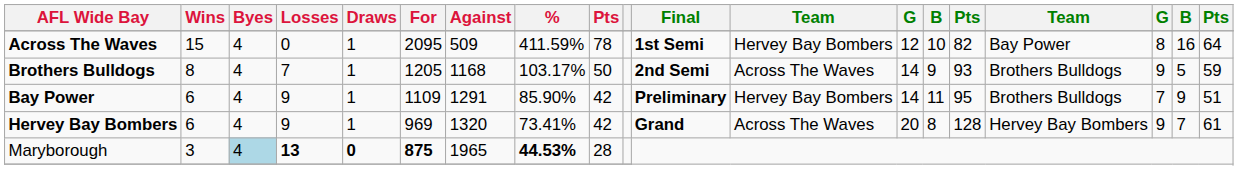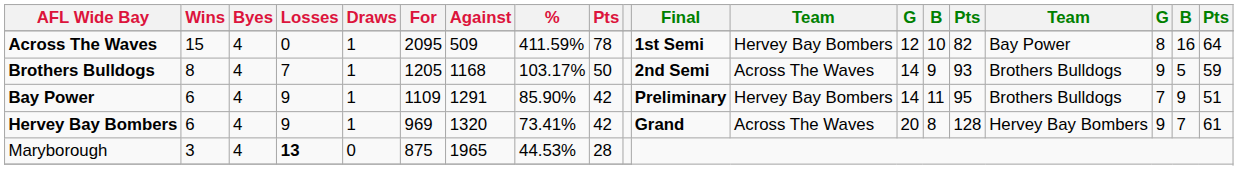(238, 151) lightblue background -> (238, 151) no background
(351, 151) bold -> (351, 151) normal
(419, 151) bold -> (419, 151) normal
(548, 151) bold -> (548, 151) normal
